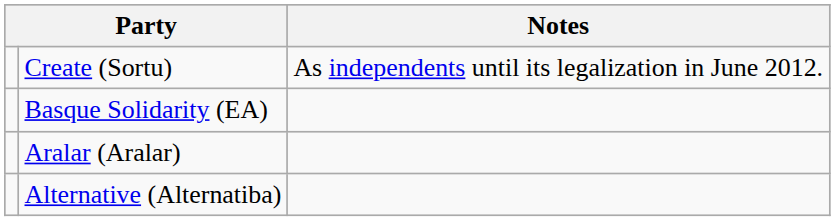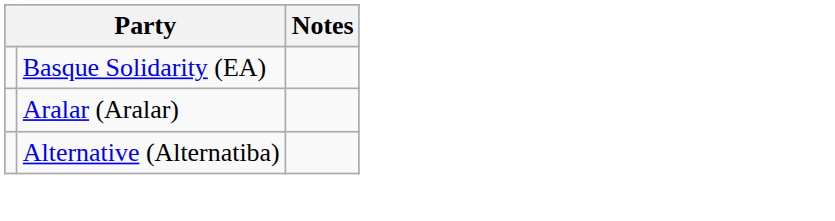- row: (98, 67)
